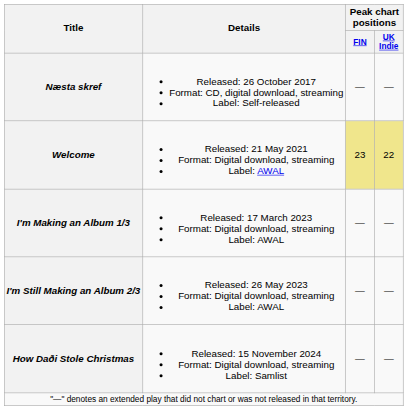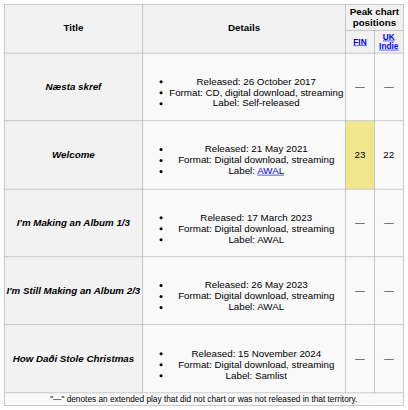(389, 155) khaki background -> (389, 155) no background
